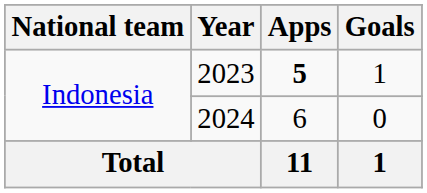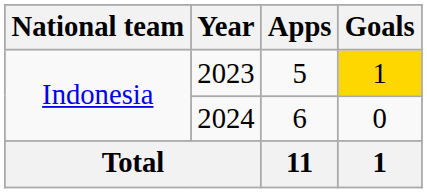(300, 72) bold -> (300, 72) normal
(380, 72) no background -> (380, 72) gold background
